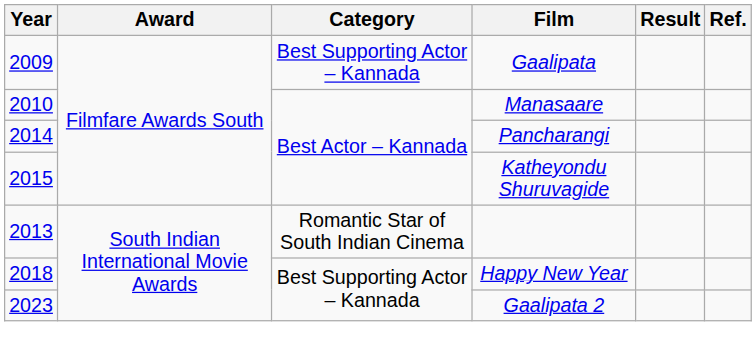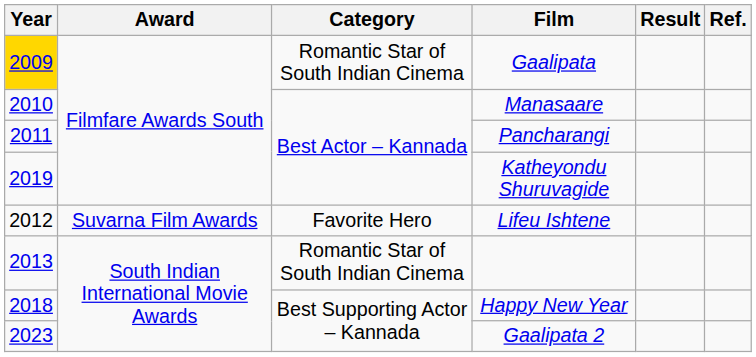(31, 62) no background -> (31, 62) gold background
(372, 62) Best Supporting Actor – Kannada -> (372, 62) Romantic Star of South Indian Cinema
(31, 135) 2014 -> (31, 135) 2011
(31, 178) 2015 -> (31, 178) 2019
+ row: (554, 220)
